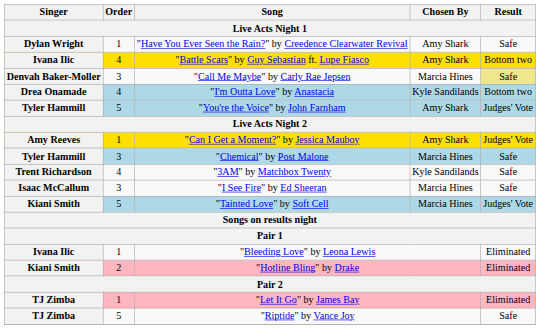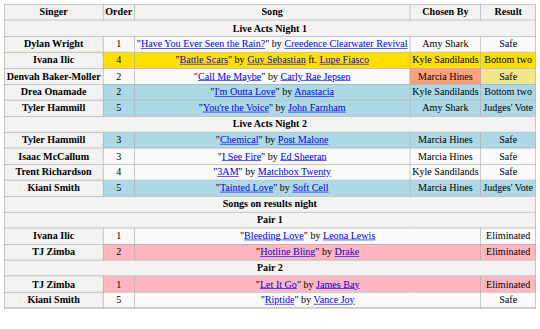(445, 60) Amy Shark -> (445, 60) Kyle Sandilands
(119, 76) 3 -> (119, 76) 2
(445, 76) no background -> (445, 76) lightsalmon background
(119, 92) 4 -> (119, 92) 2
- row: (272, 140)
rows swapped: (272, 188) <-> (272, 172)
(54, 268) Kiani Smith -> (54, 252) TJ Zimba
(54, 316) TJ Zimba -> (54, 300) Kiani Smith
